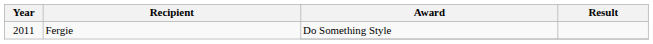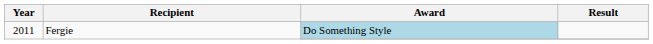(347, 30) no background -> (347, 30) lightblue background
